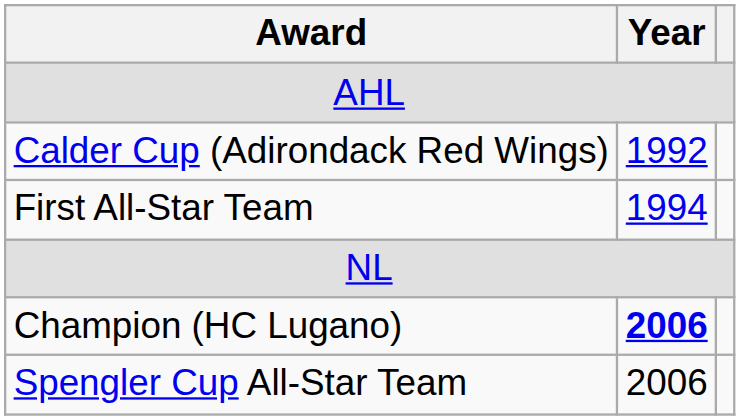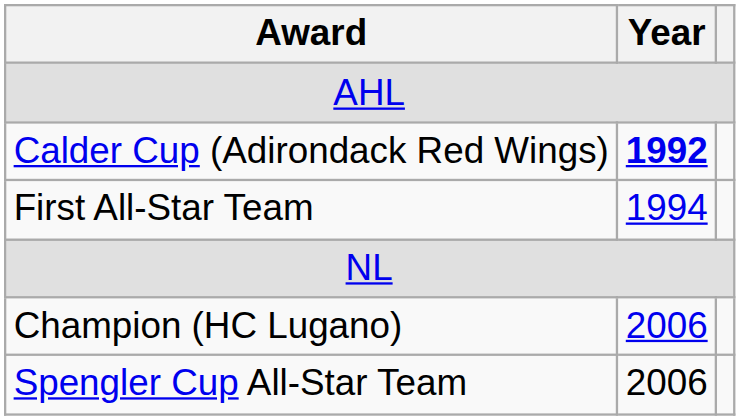(667, 150) normal -> (667, 150) bold
(667, 325) bold -> (667, 325) normal
